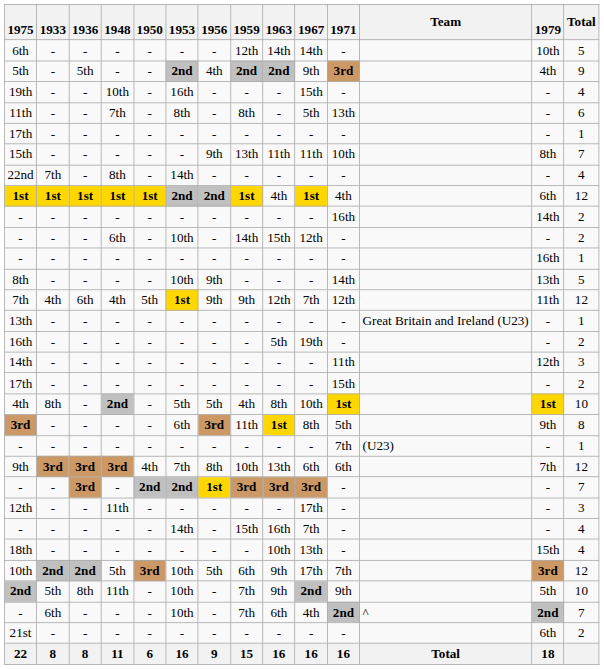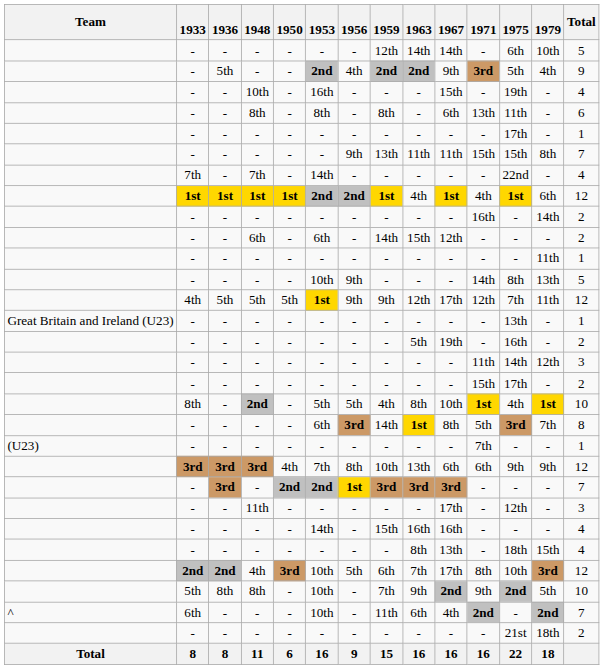columns swapped: (446, 22) <-> (21, 29)
(117, 112) 7th -> (257, 112) 8th
(311, 112) 5th -> (451, 112) 6th
(343, 154) 10th -> (483, 154) 15th
(117, 175) 8th -> (257, 175) 7th
(182, 237) 10th -> (322, 237) 6th
(548, 258) 16th -> (548, 258) 11th
(85, 300) 6th -> (225, 300) 5th
(117, 300) 4th -> (257, 300) 5th
(311, 300) 7th -> (451, 300) 17th
(247, 425) 11th -> (386, 425) 14th
(548, 425) 9th -> (548, 425) 7th
(548, 466) 7th -> (548, 466) 9th
(311, 529) 7th -> (451, 529) 16th
(279, 549) 10th -> (419, 549) 8th
(117, 570) 5th -> (257, 570) 4th
(279, 570) 9th -> (419, 570) 7th
(343, 570) 7th -> (483, 570) 8th
(117, 591) 11th -> (257, 591) 8th
(247, 612) 7th -> (386, 612) 11th
(548, 633) 6th -> (548, 633) 18th
